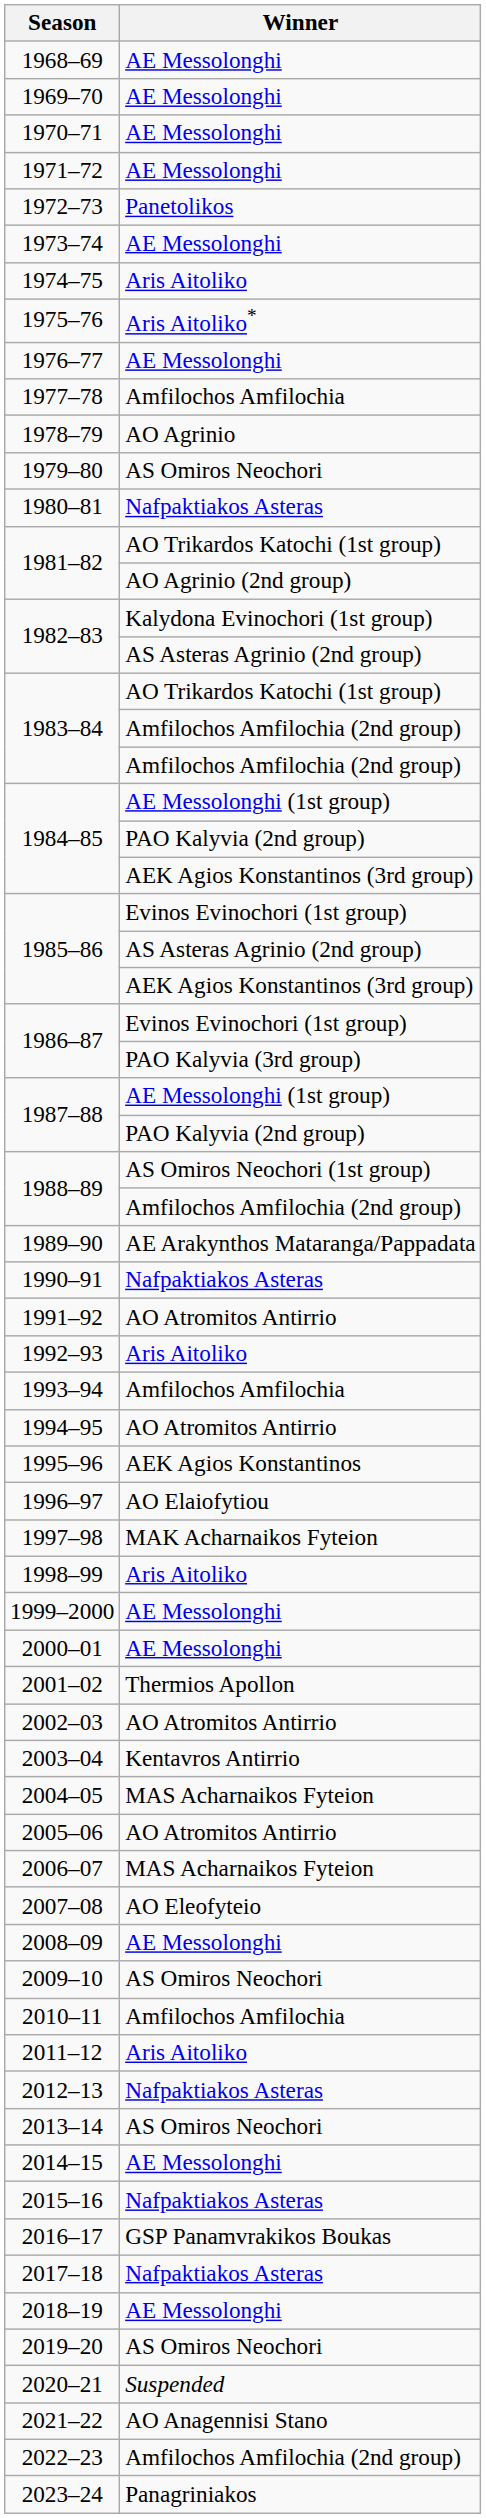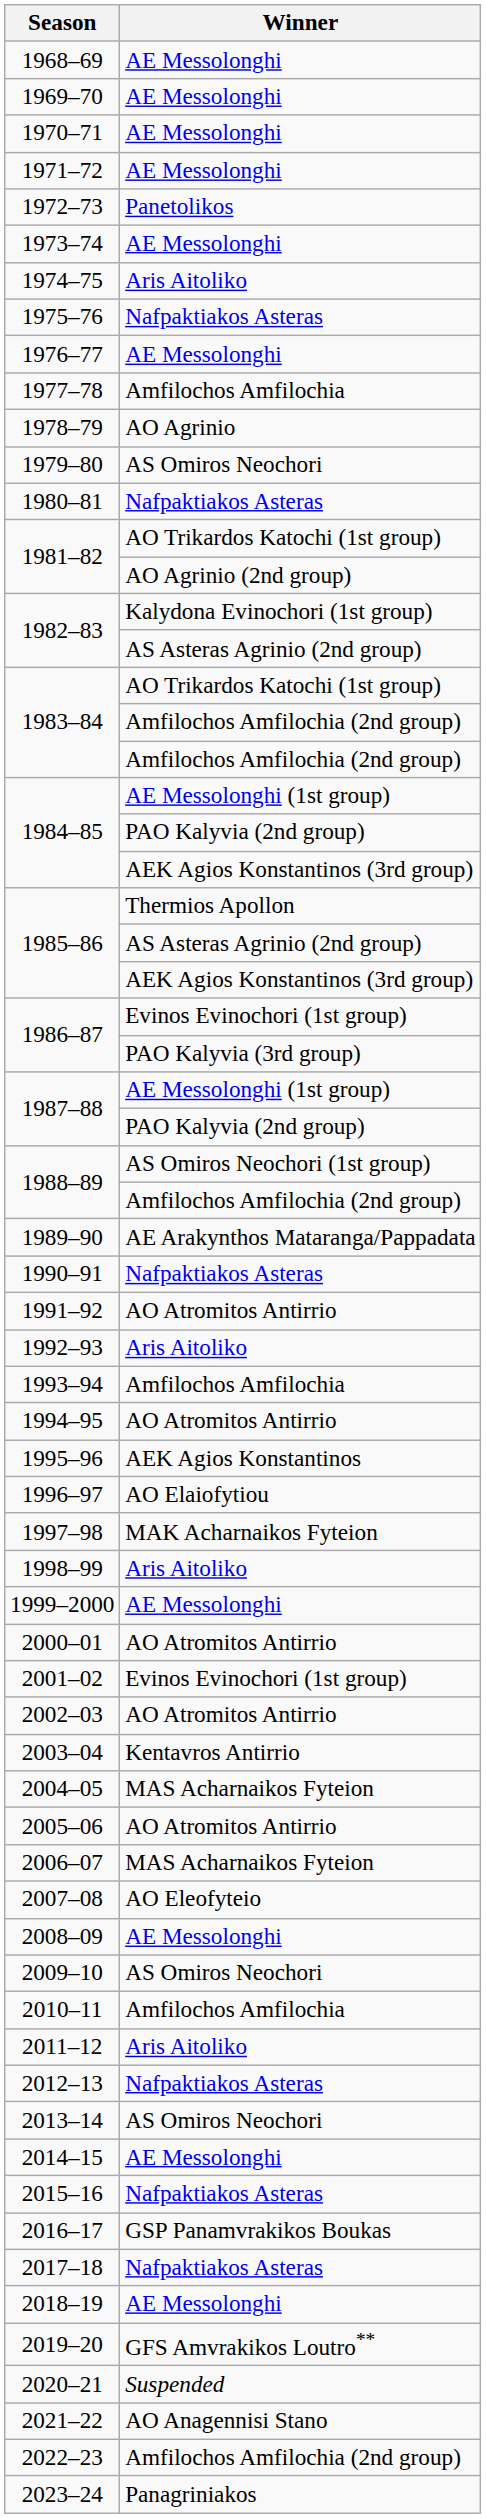(191, 320) Aris Aitoliko* -> (224, 317) Nafpaktiakos Asteras
(266, 912) Evinos Evinochori (1st group) -> (210, 905) Thermios Apollon
(203, 1648) AE Messolonghi -> (231, 1641) AO Atromitos Antirrio
(210, 1684) Thermios Apollon -> (266, 1678) Evinos Evinochori (1st group)
(224, 2347) AS Omiros Neochori -> (250, 2344) GFS Amvrakikos Loutro**
